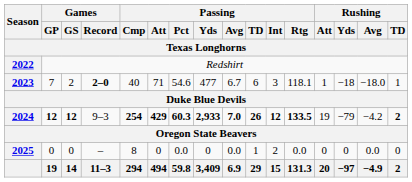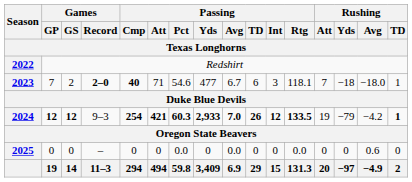(134, 82) normal -> (134, 82) bold
(324, 82) 1 -> (324, 82) 7
(159, 116) 429 -> (159, 116) 421
(398, 116) 2 -> (398, 116) 1
(134, 151) 8 -> (134, 151) 0
(256, 151) 1 -> (256, 151) 0
(275, 151) 2 -> (275, 151) 0
(373, 151) 0.0 -> (373, 151) 0.6
